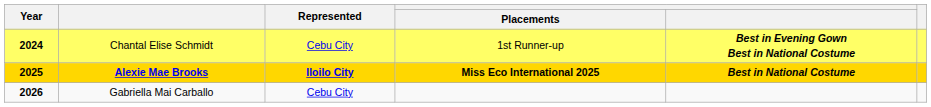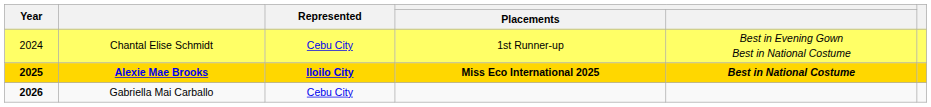(31, 46) bold -> (31, 46) normal
(791, 46) bold -> (791, 46) normal
